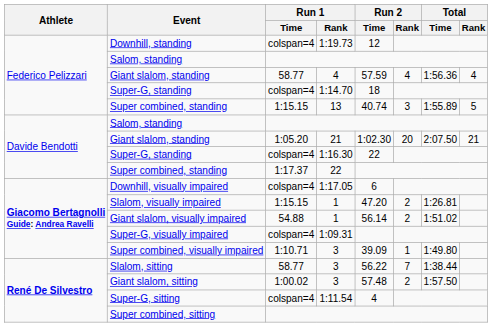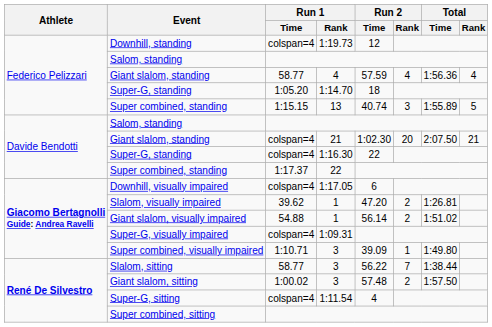(291, 91) colspan=4 -> (291, 91) 1:05.20
(291, 139) 1:05.20 -> (291, 139) colspan=4
(291, 203) 1:15.15 -> (291, 203) 39.62
